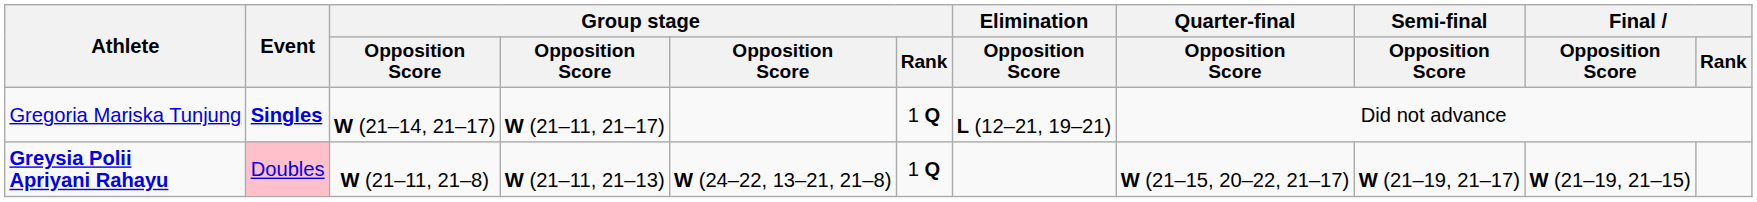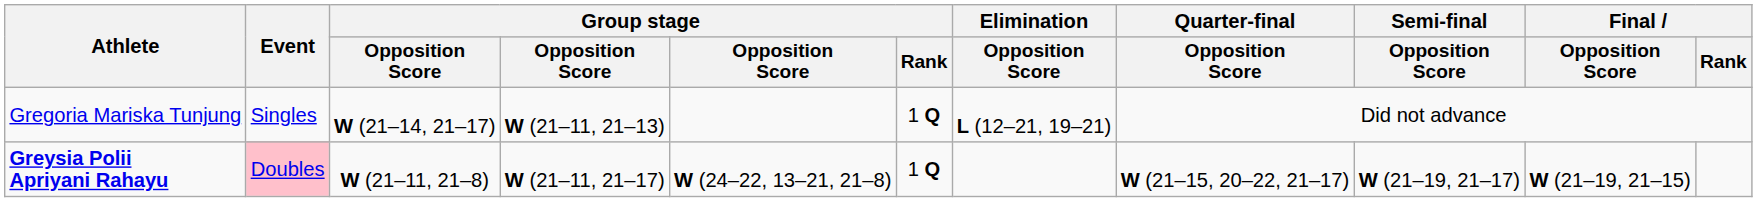(287, 115) bold -> (284, 115) normal
(585, 126) W (21–11, 21–17) -> (585, 126) W (21–11, 21–13)
(585, 181) W (21–11, 21–13) -> (585, 181) W (21–11, 21–17)
